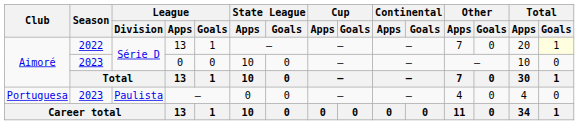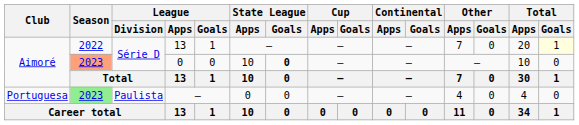(91, 62) no background -> (91, 62) lightsalmon background
(287, 62) normal -> (287, 62) bold
(91, 95) no background -> (91, 95) lightgreen background
